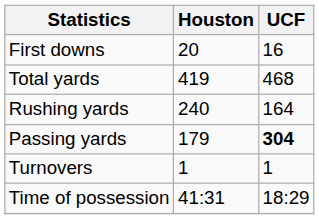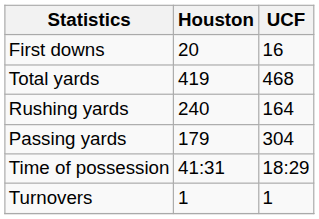(278, 138) bold -> (278, 138) normal
rows swapped: (51, 168) <-> (89, 198)
